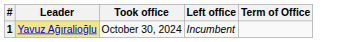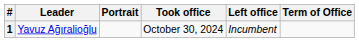+ column: (120, 13)
(57, 29) khaki background -> (57, 29) no background
